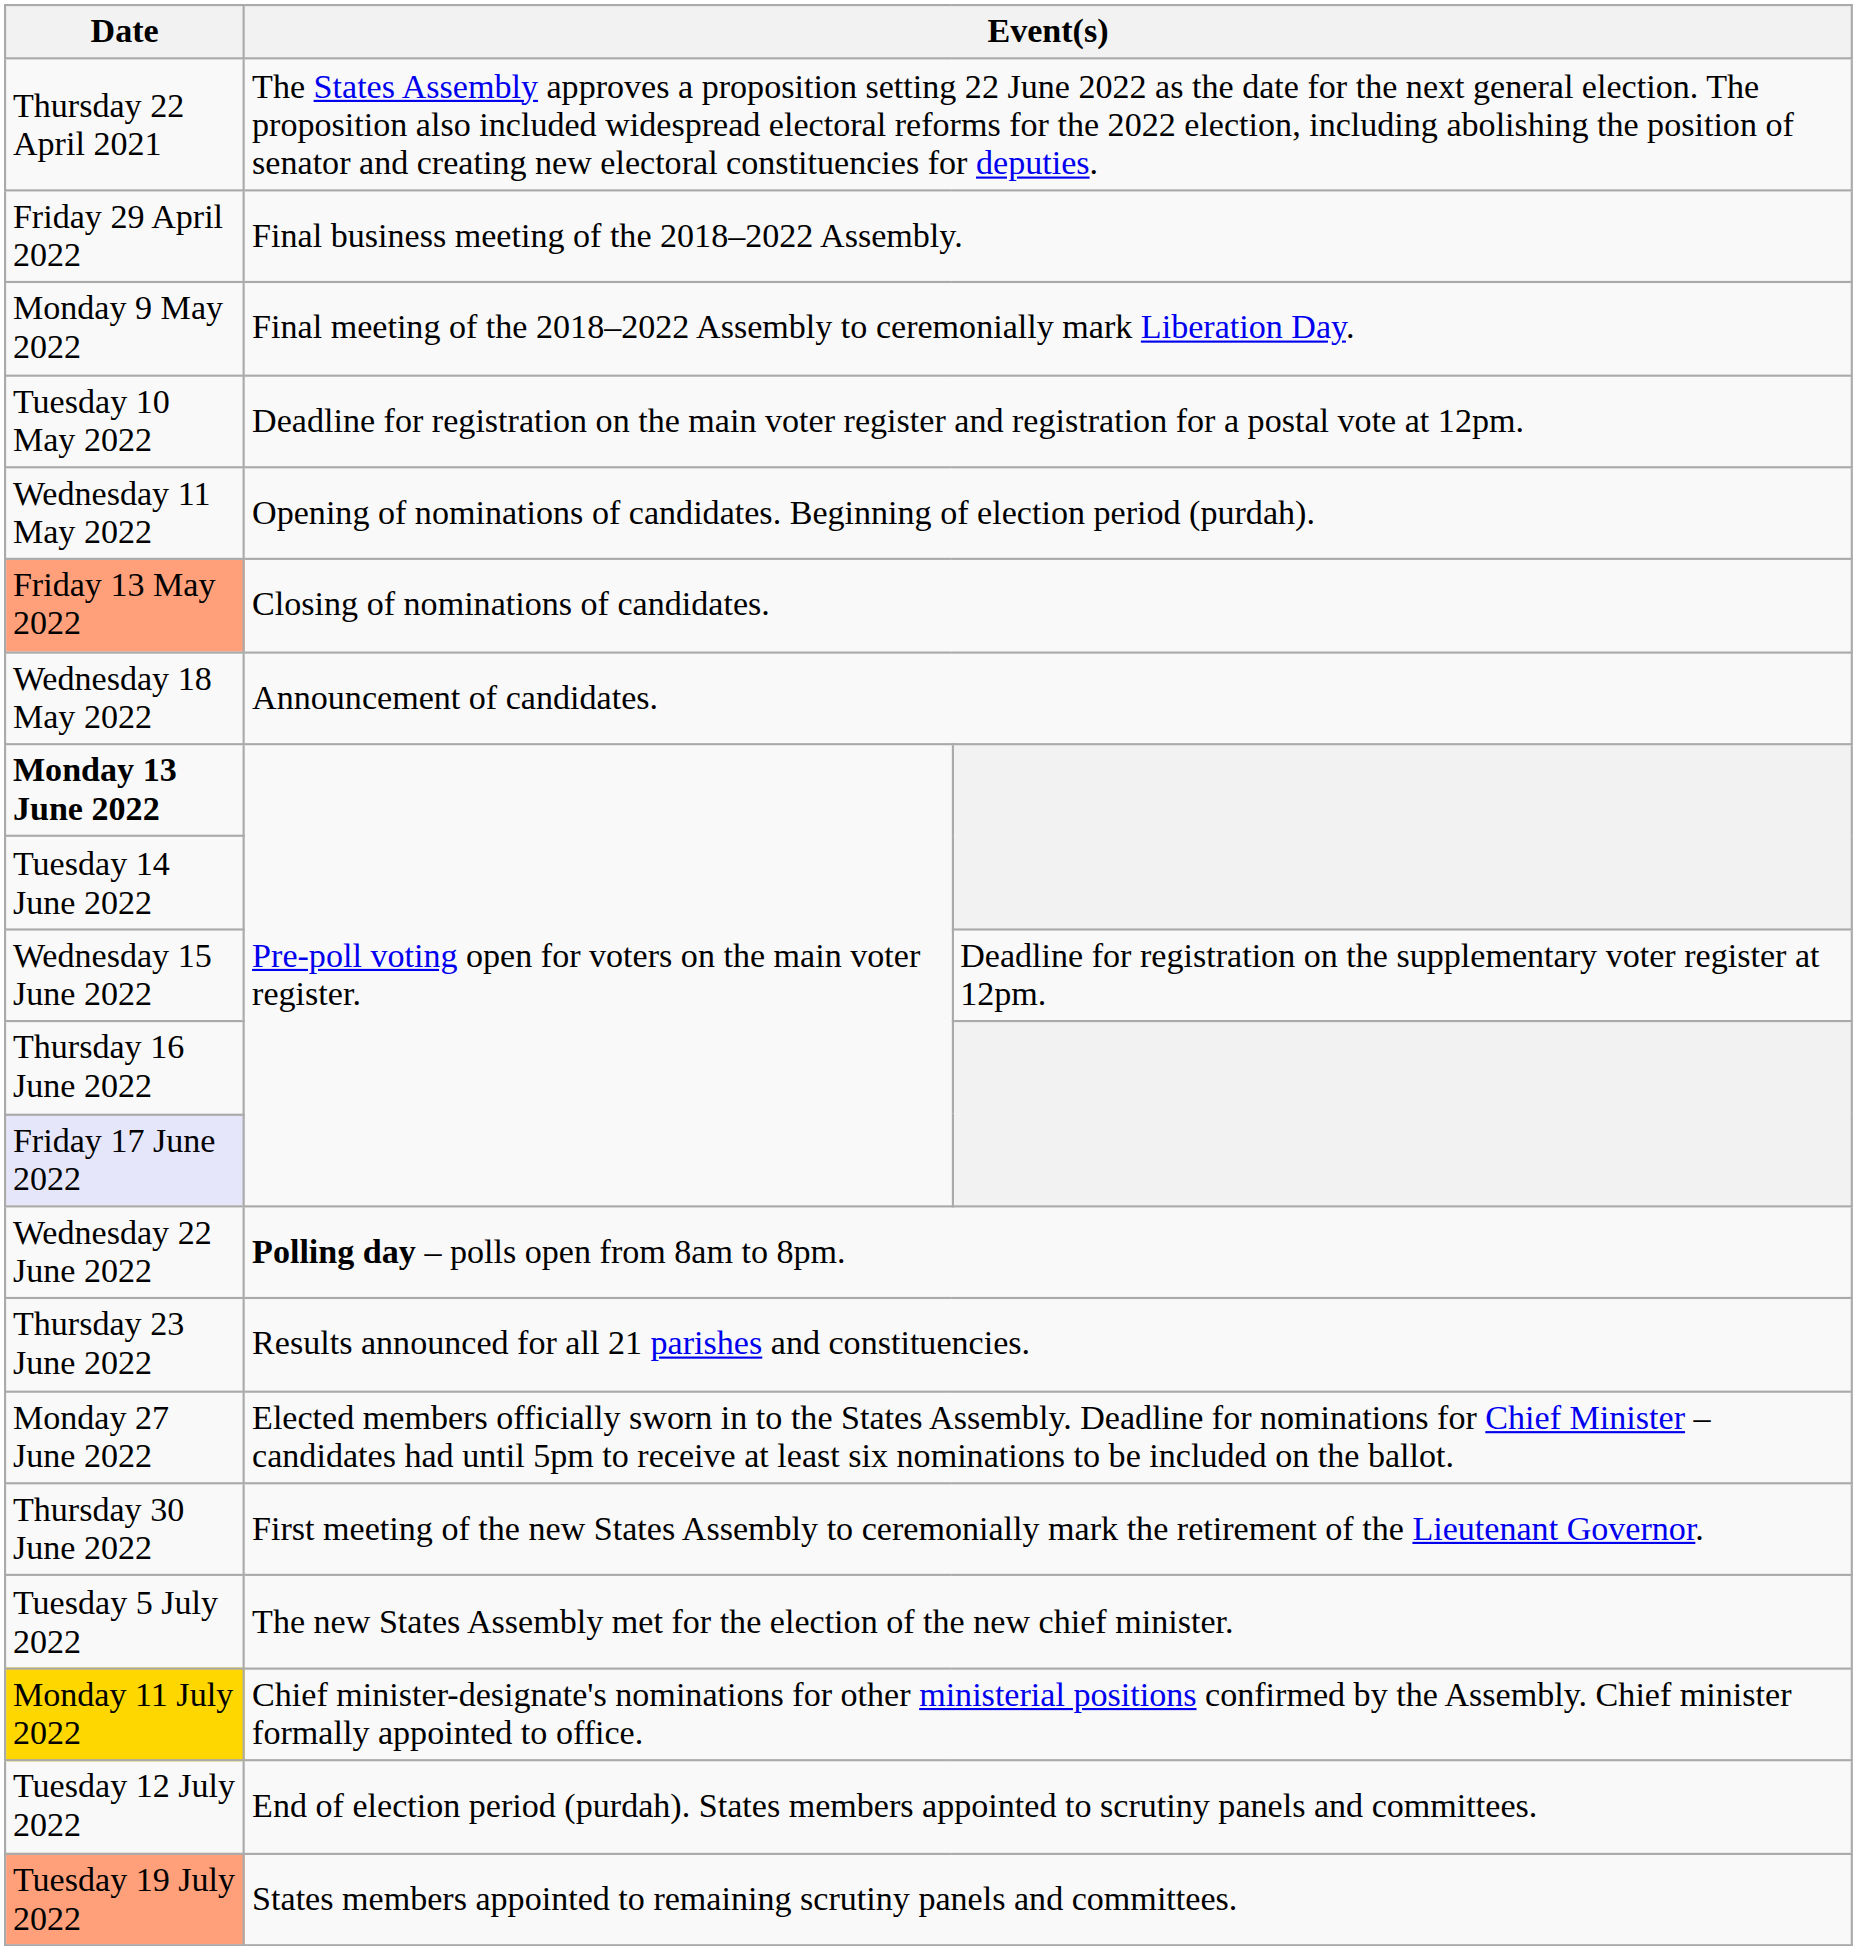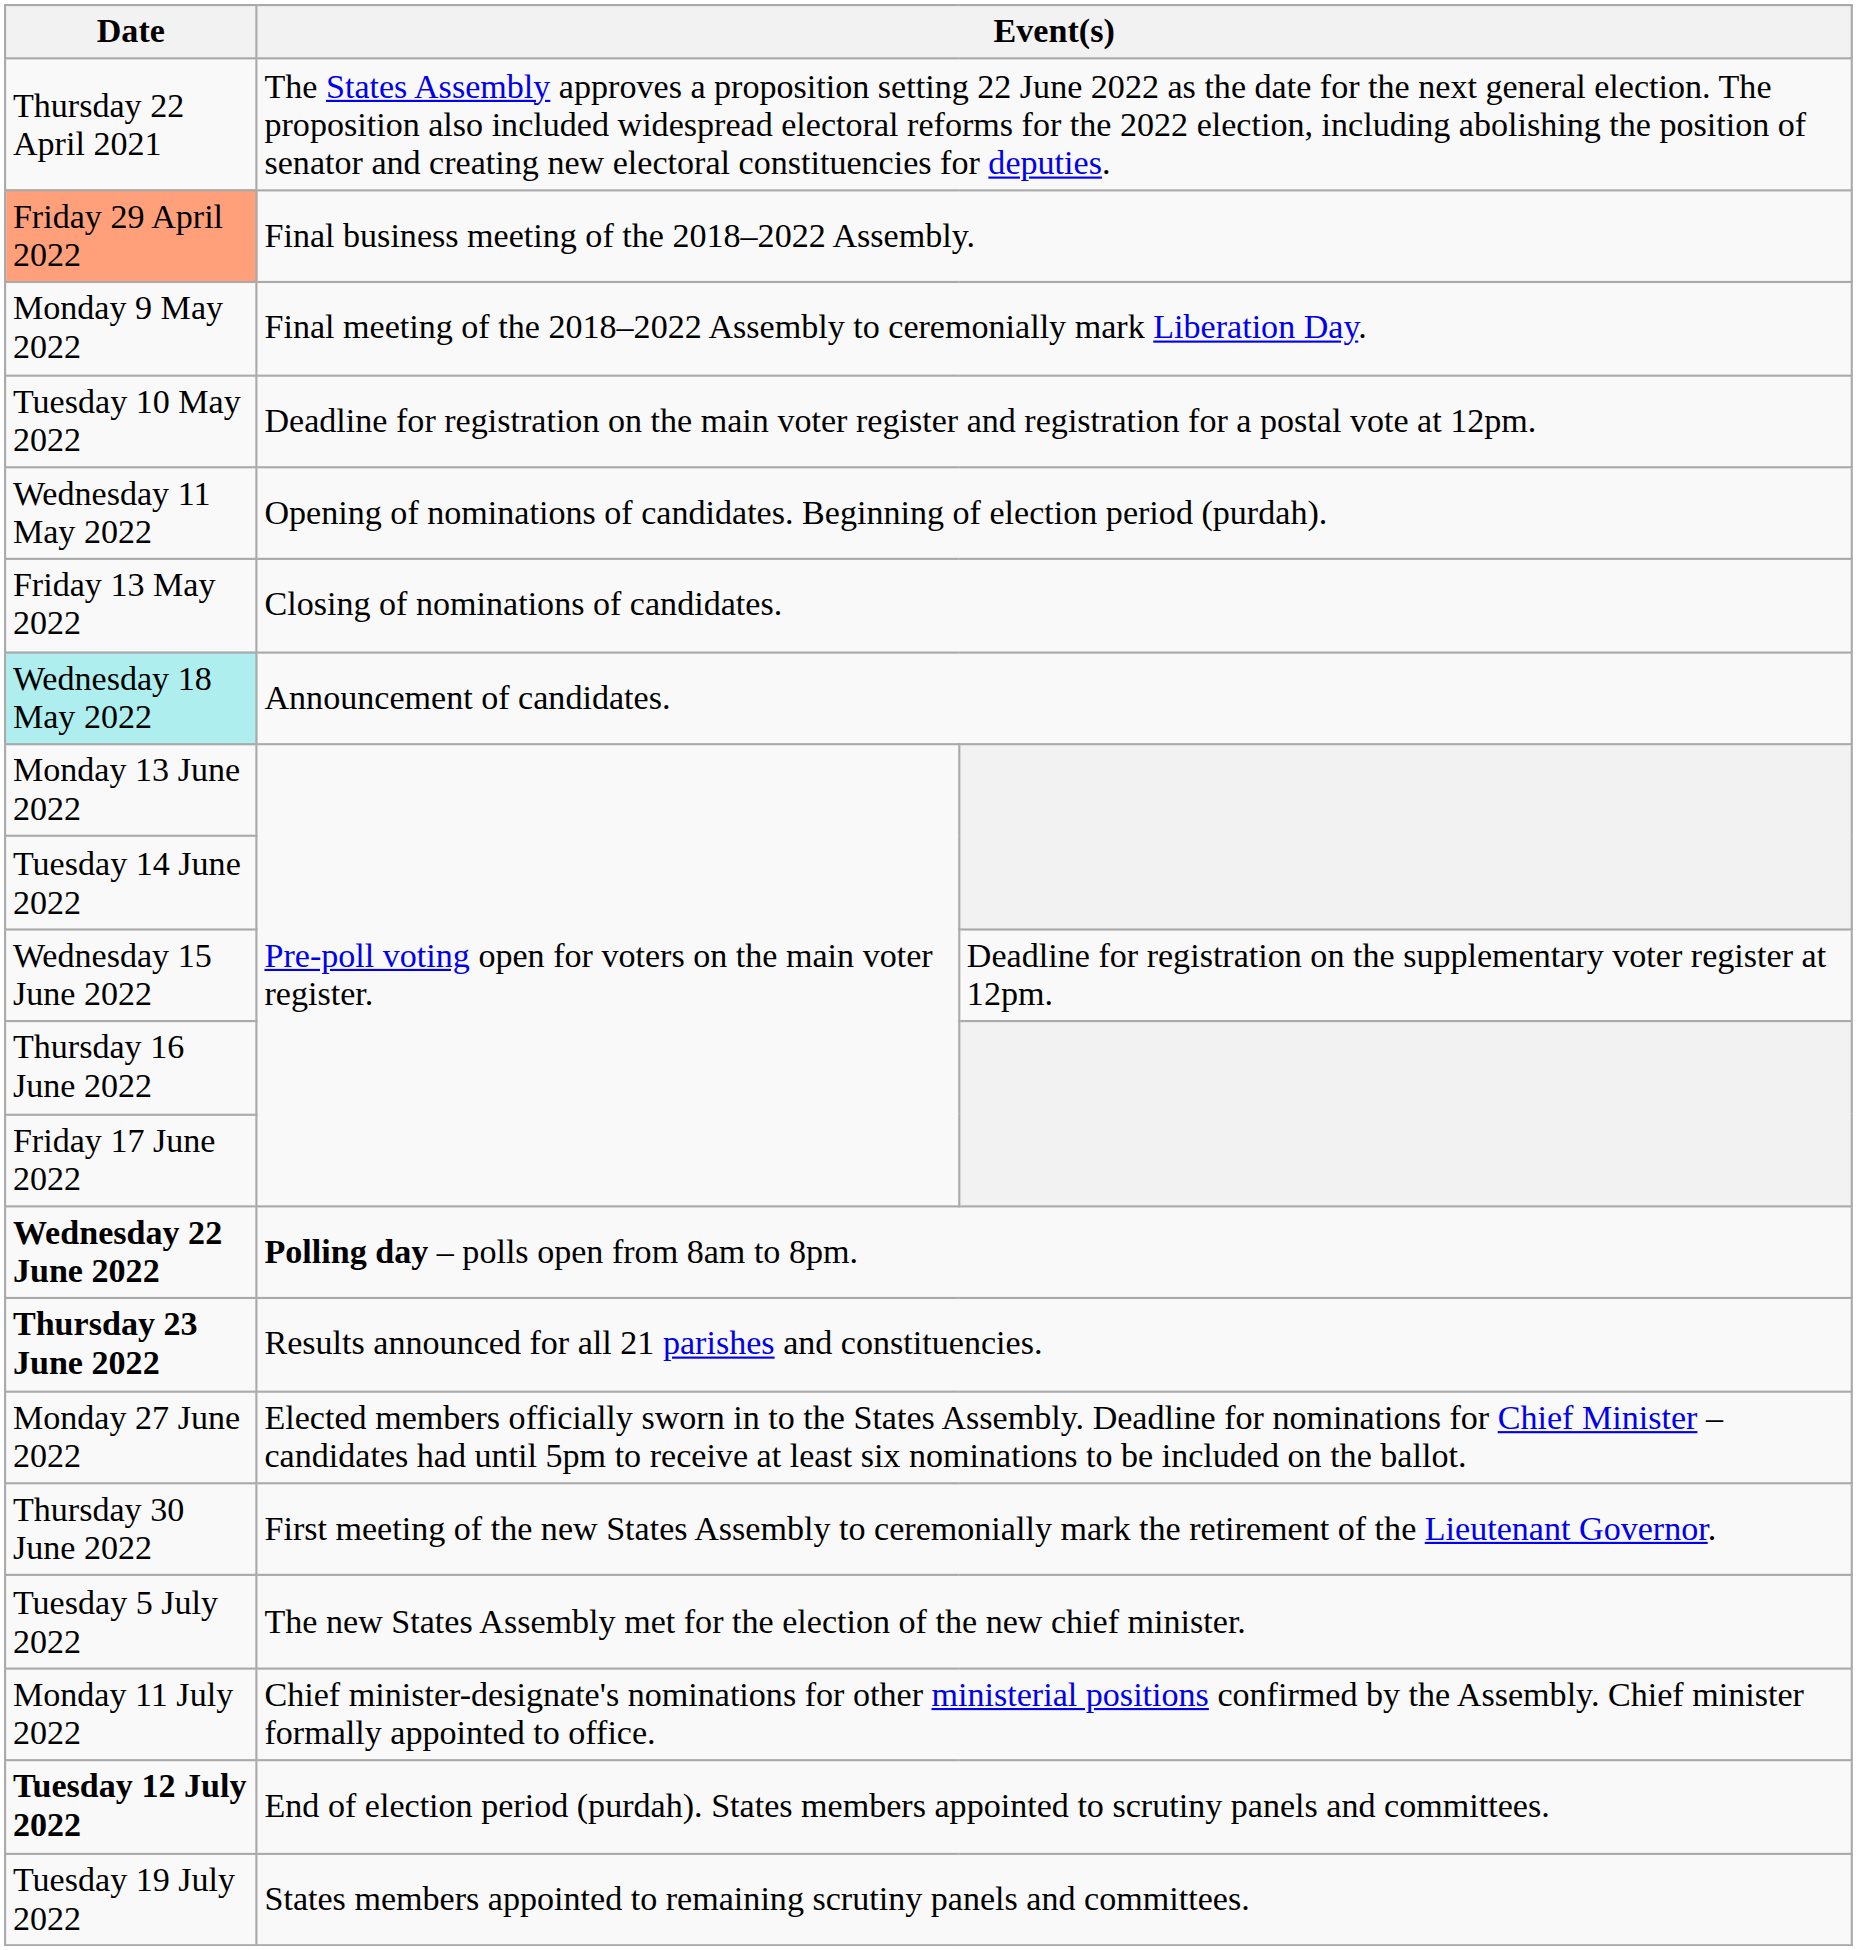(118, 235) no background -> (118, 235) lightsalmon background
(114, 605) lightsalmon background -> (114, 605) no background
(112, 697) no background -> (112, 697) paleturquoise background
(95, 789) bold -> (127, 789) normal
(114, 1159) lavender background -> (114, 1159) no background
(112, 1251) normal -> (118, 1251) bold
(99, 1344) normal -> (105, 1344) bold
(123, 1713) gold background -> (123, 1713) no background
(124, 1806) normal -> (130, 1806) bold
(124, 1898) lightsalmon background -> (124, 1898) no background
